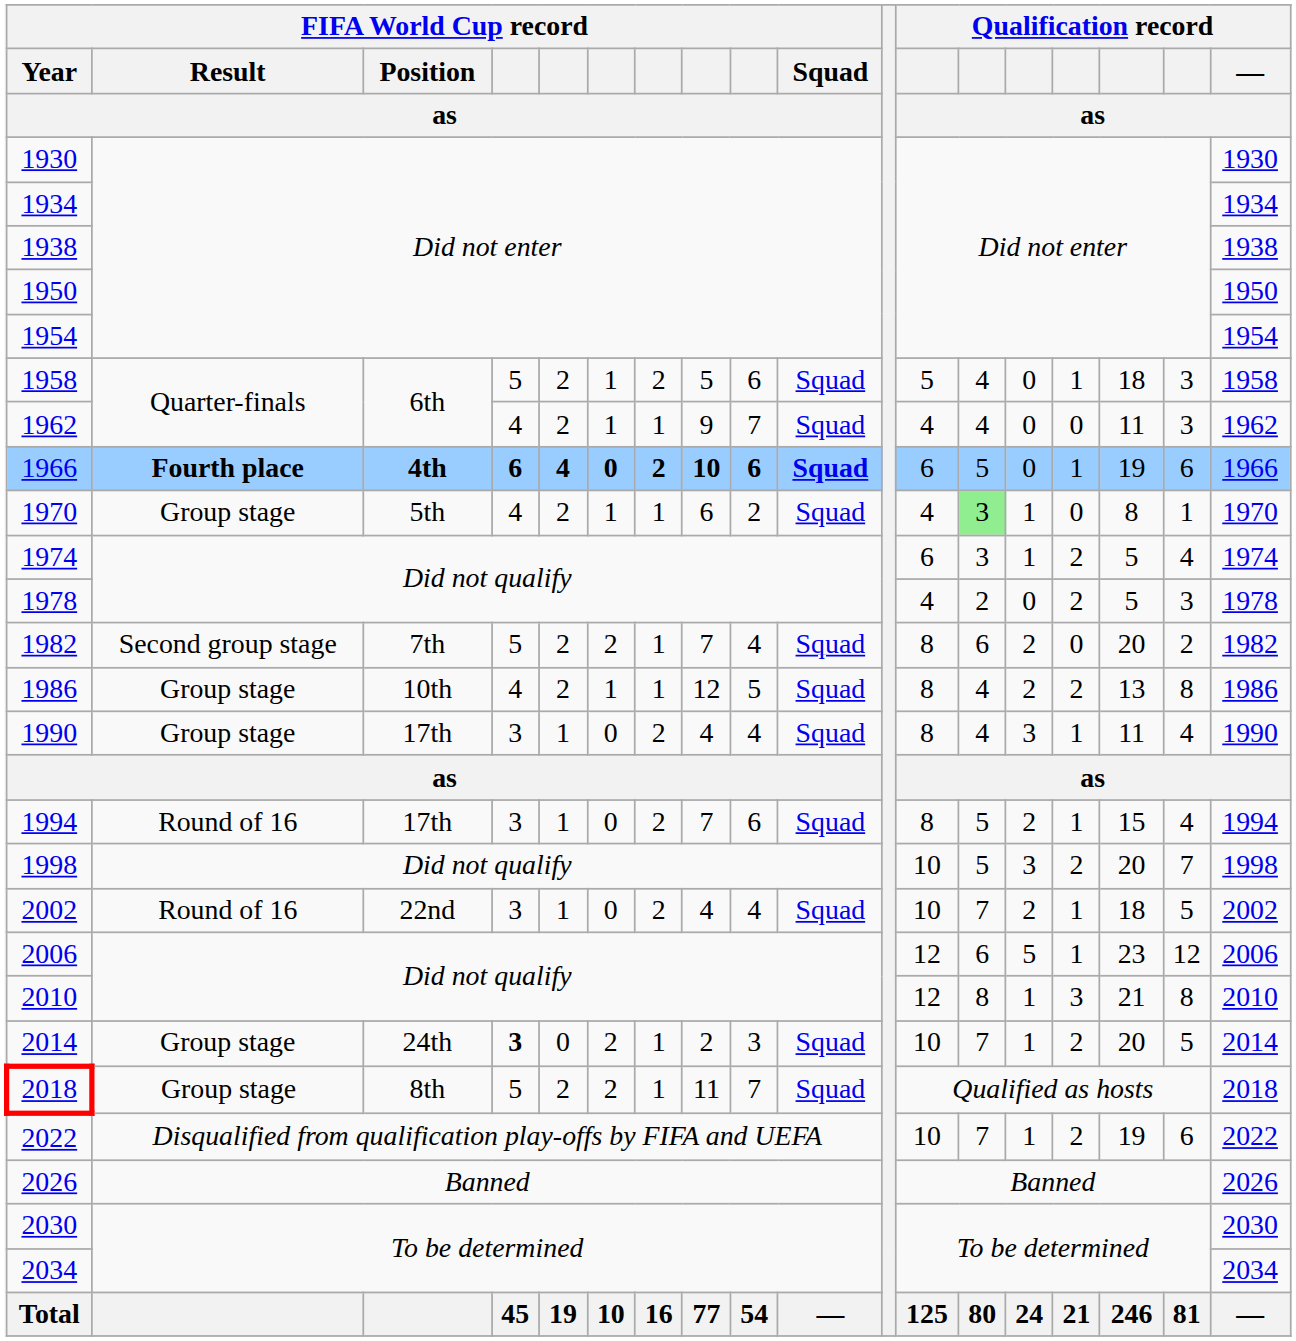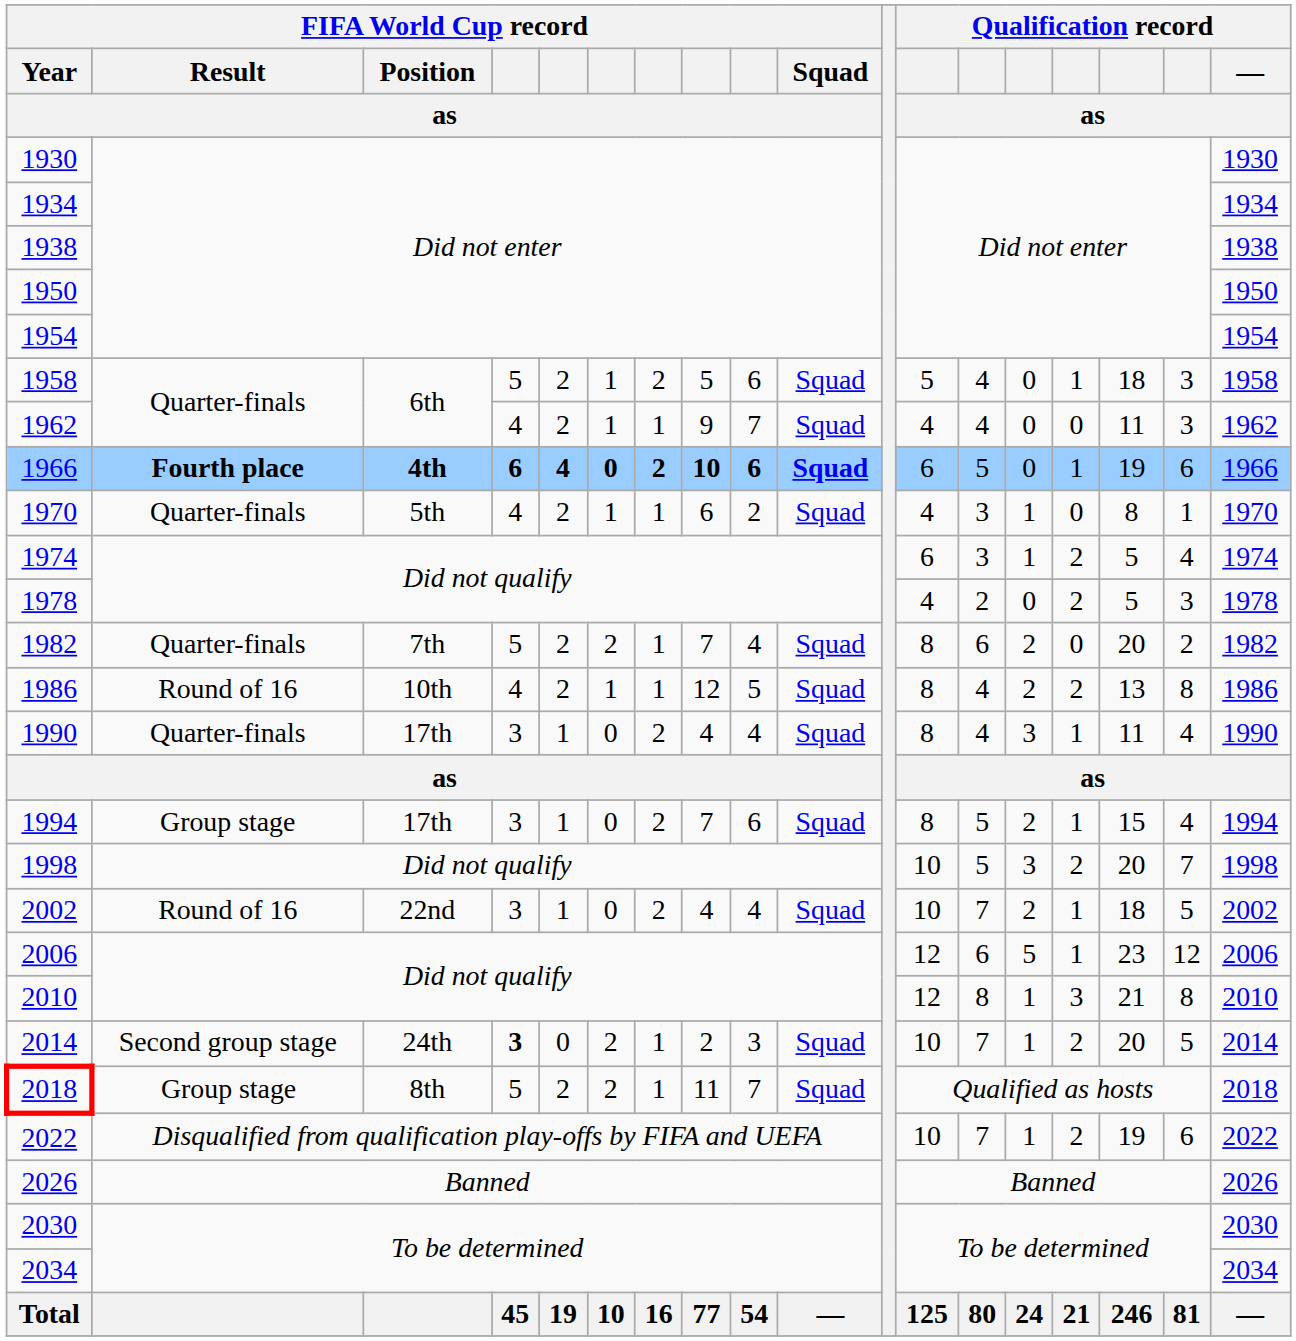(228, 512) Group stage -> (228, 512) Quarter-finals
(982, 512) lightgreen background -> (982, 512) no background
(228, 644) Second group stage -> (228, 644) Quarter-finals
(228, 688) Group stage -> (228, 688) Round of 16
(228, 733) Group stage -> (228, 733) Quarter-finals
(228, 821) Round of 16 -> (228, 821) Group stage
(228, 1042) Group stage -> (228, 1042) Second group stage
